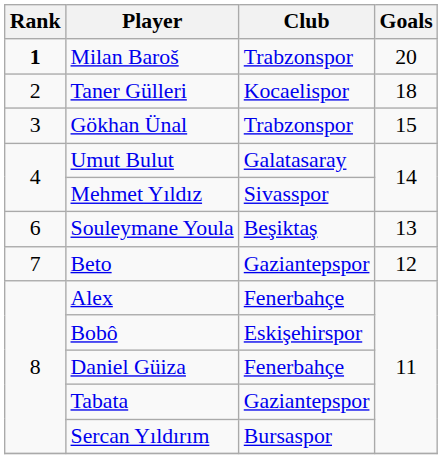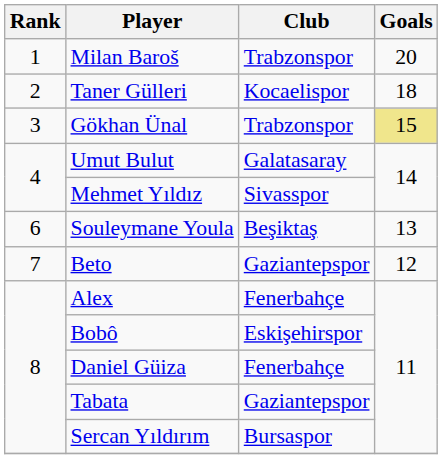(35, 56) bold -> (35, 56) normal
(406, 125) no background -> (406, 125) khaki background
